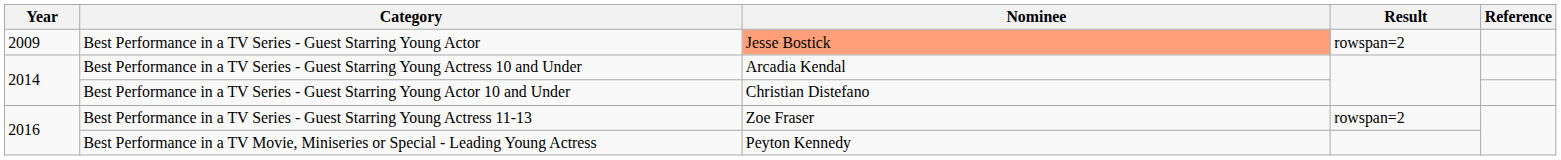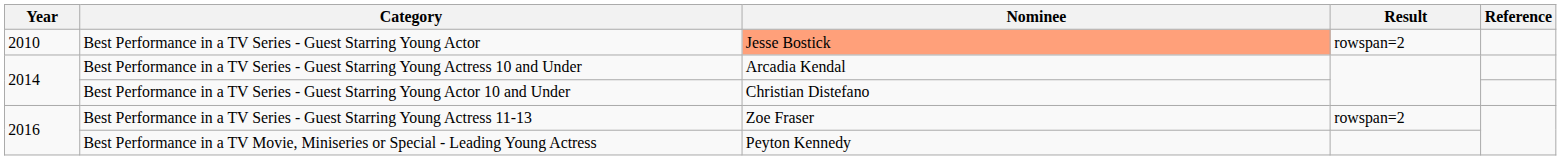(24, 42) 2009 -> (24, 42) 2010
